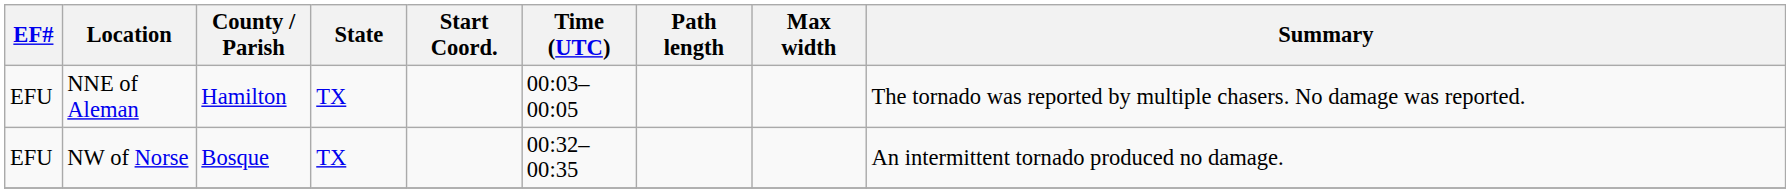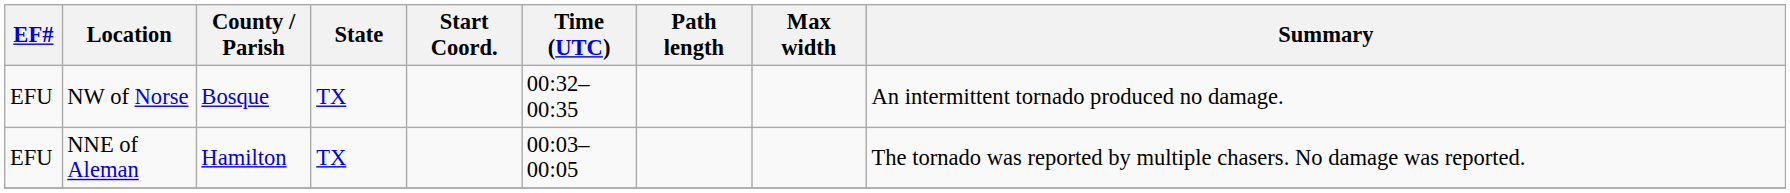rows swapped: (103, 96) <-> (128, 157)
